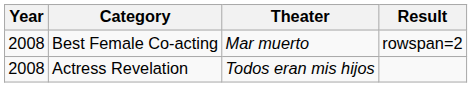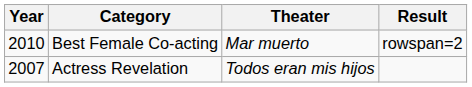(26, 43) 2008 -> (26, 43) 2010
(26, 69) 2008 -> (26, 69) 2007
